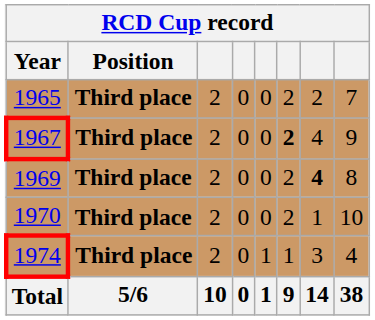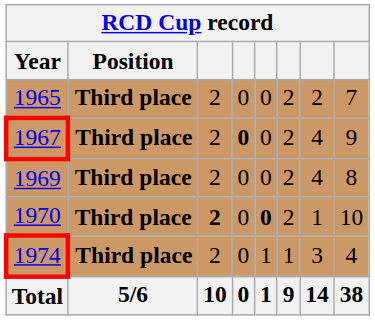(243, 137) normal -> (243, 137) bold
(289, 137) bold -> (289, 137) normal
(317, 177) bold -> (317, 177) normal
(215, 216) normal -> (215, 216) bold
(266, 216) normal -> (266, 216) bold
